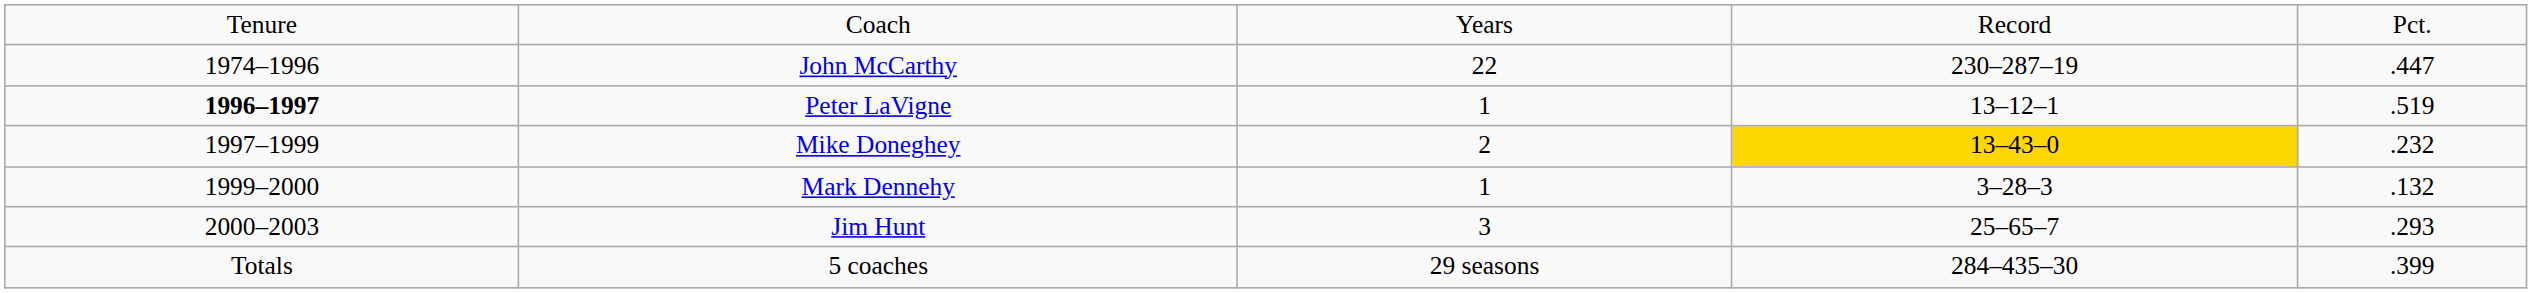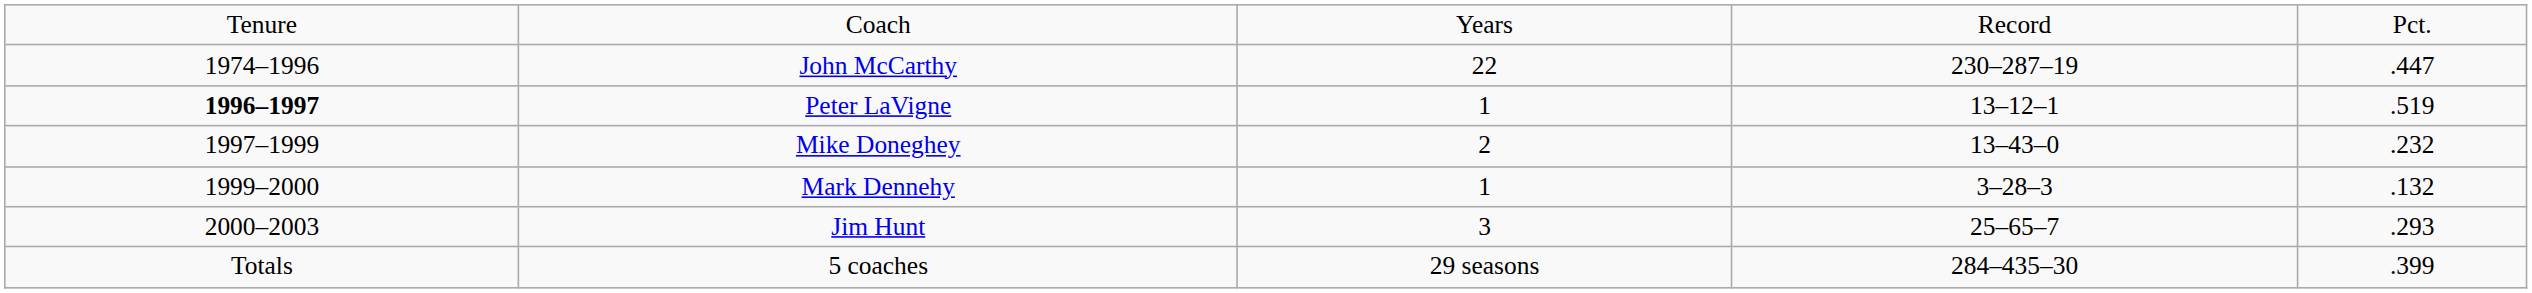(2015, 145) gold background -> (2015, 145) no background
